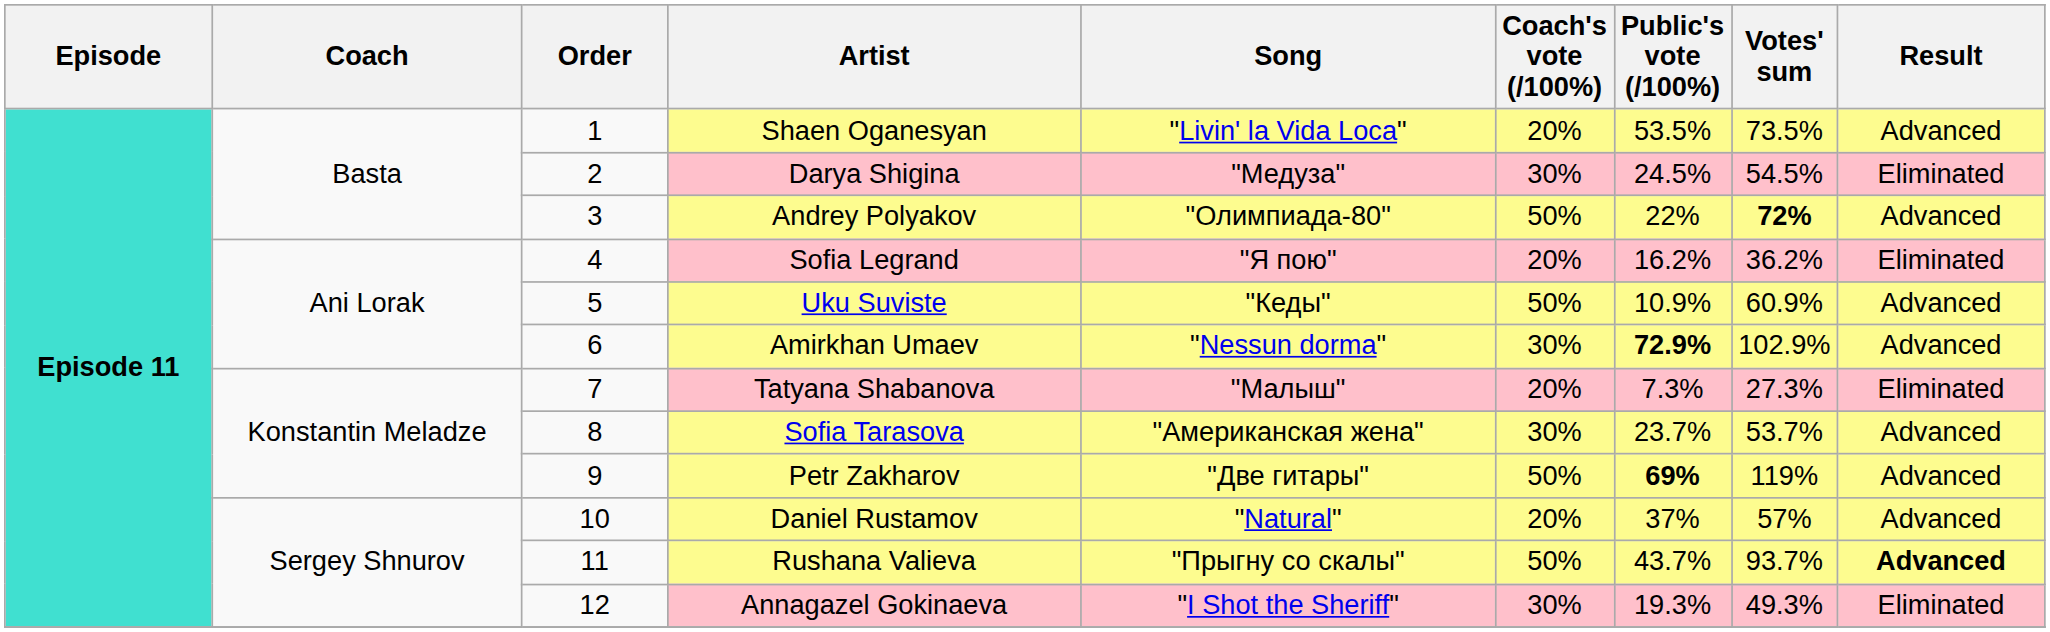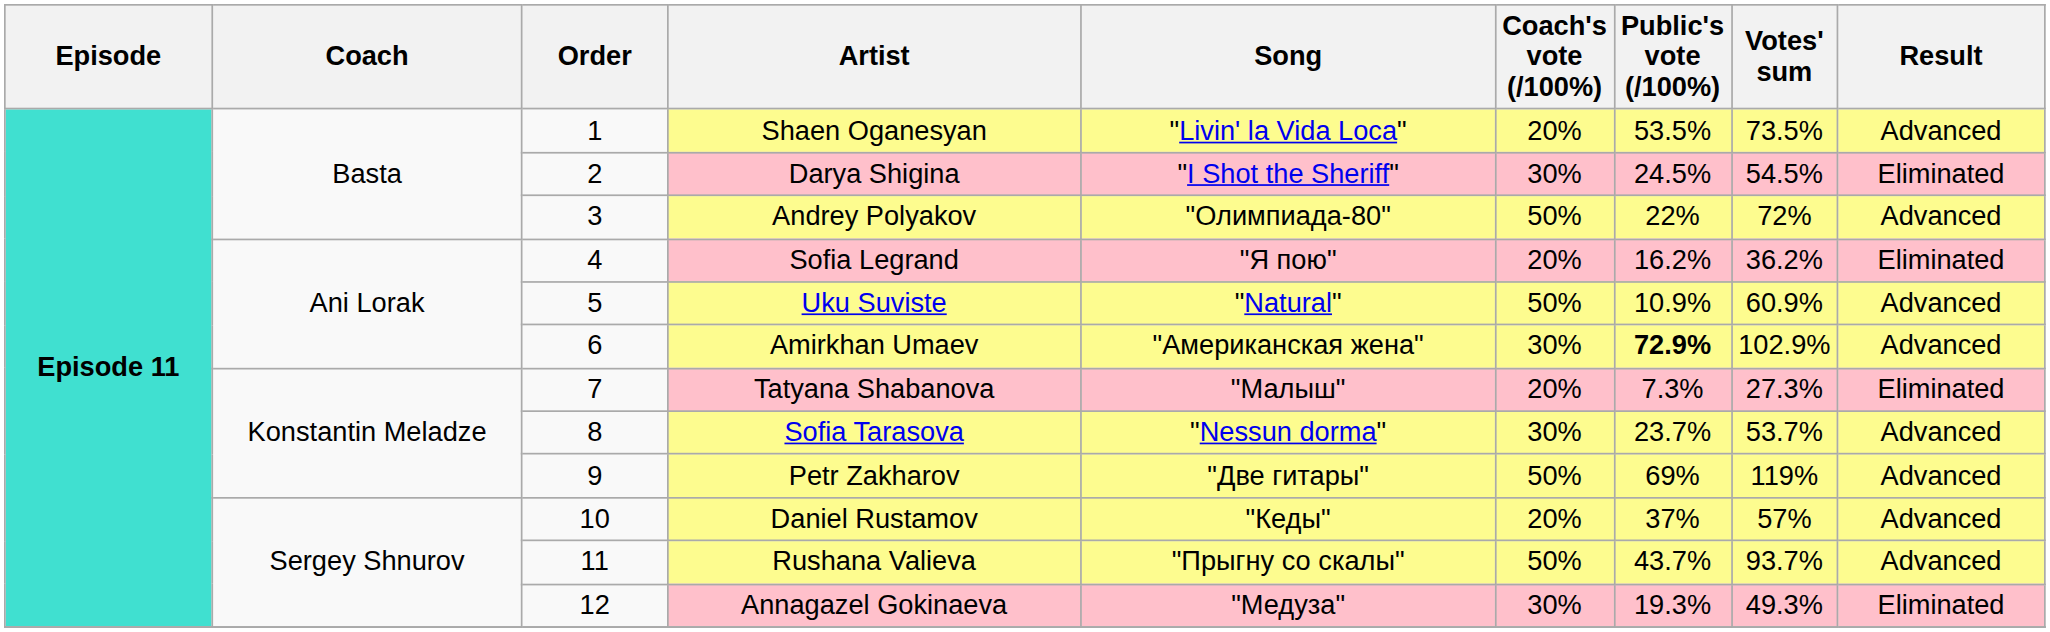(1288, 173) "Медуза" -> (1288, 173) "I Shot the Sheriff"
(1784, 216) bold -> (1784, 216) normal
(1288, 302) "Кеды" -> (1288, 302) "Natural"
(1288, 346) "Nessun dorma" -> (1288, 346) "Американская жена"
(1288, 432) "Американская жена" -> (1288, 432) "Nessun dorma"
(1673, 475) bold -> (1673, 475) normal
(1288, 518) "Natural" -> (1288, 518) "Кеды"
(1941, 561) bold -> (1941, 561) normal
(1288, 604) "I Shot the Sheriff" -> (1288, 604) "Медуза"
